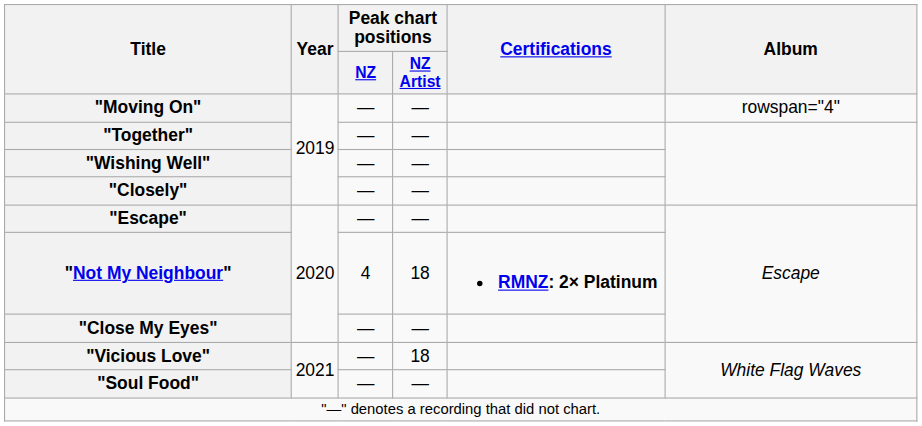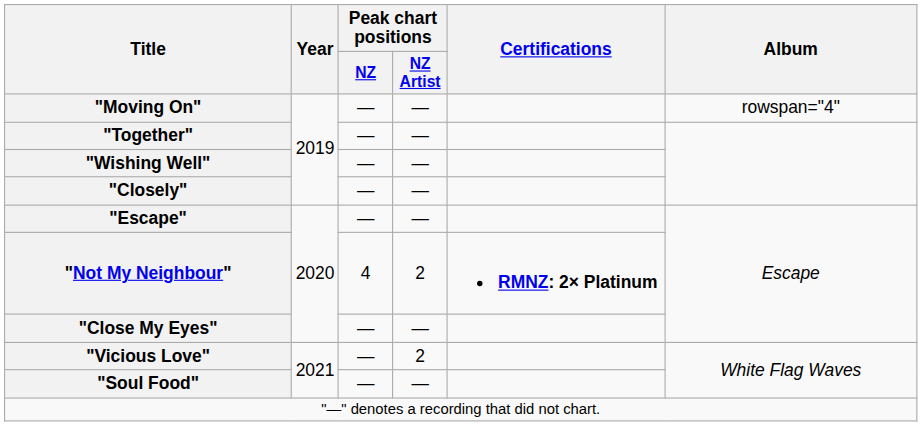(420, 273) 18 -> (420, 273) 2
(420, 355) 18 -> (420, 355) 2
